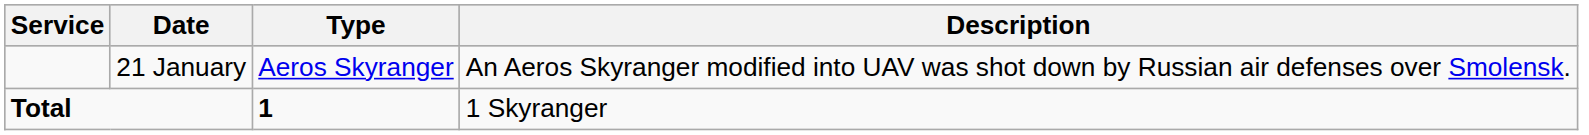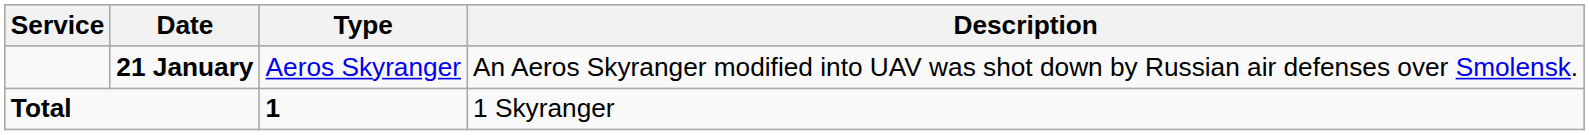(181, 66) normal -> (185, 66) bold
